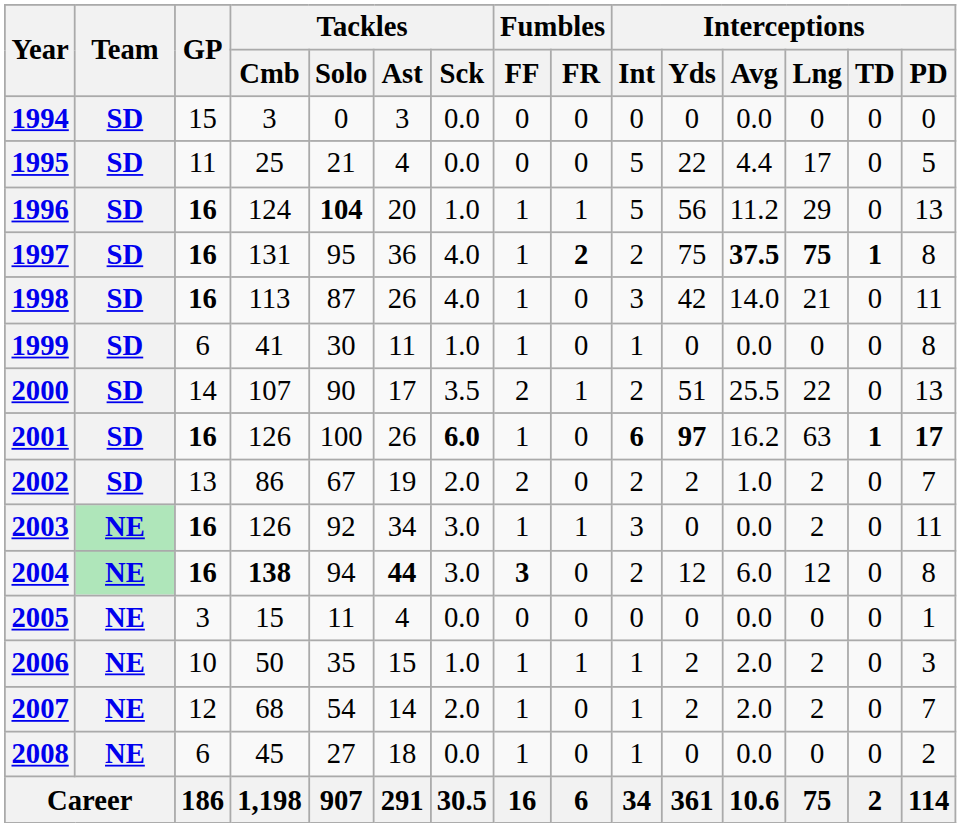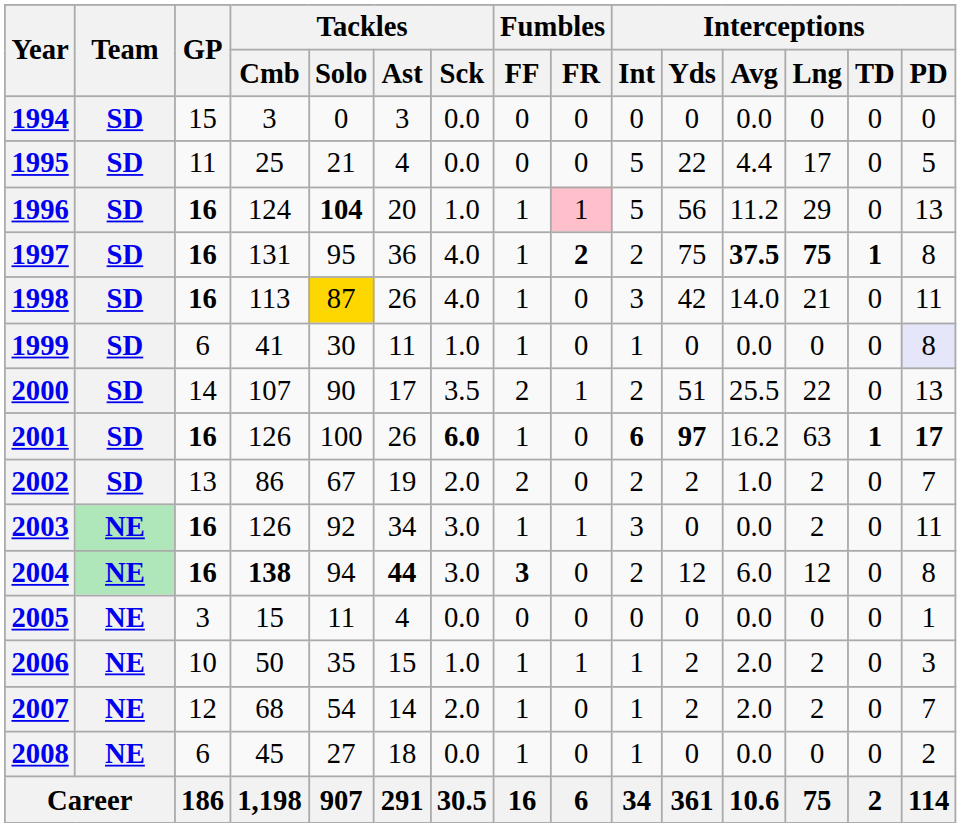(581, 208) no background -> (581, 208) pink background
(341, 299) no background -> (341, 299) gold background
(929, 345) no background -> (929, 345) lavender background
